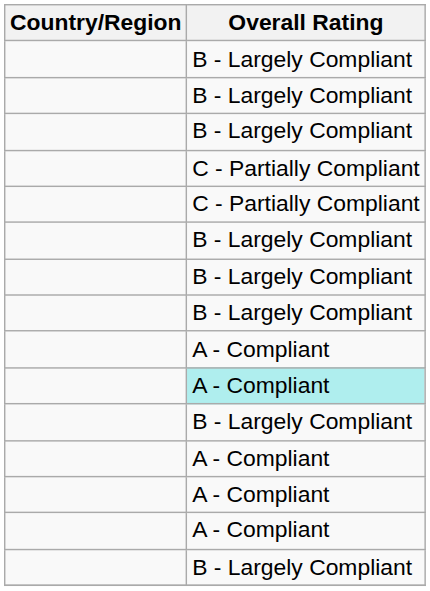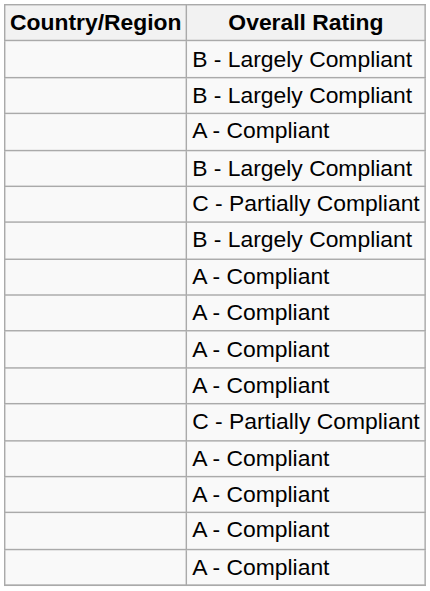(302, 131) B - Largely Compliant -> (261, 131) A - Compliant
(306, 167) C - Partially Compliant -> (302, 167) B - Largely Compliant
(302, 276) B - Largely Compliant -> (261, 276) A - Compliant
(302, 312) B - Largely Compliant -> (261, 312) A - Compliant
(261, 385) paleturquoise background -> (261, 385) no background
(302, 421) B - Largely Compliant -> (306, 421) C - Partially Compliant
(302, 566) B - Largely Compliant -> (261, 566) A - Compliant
